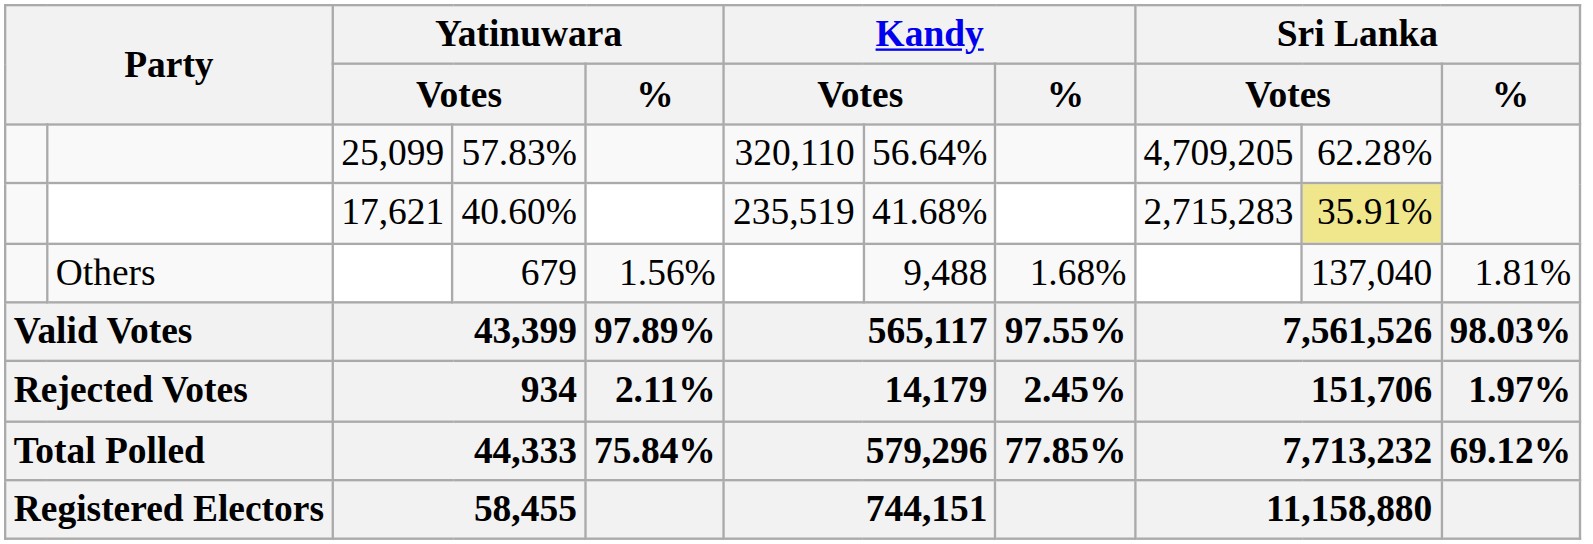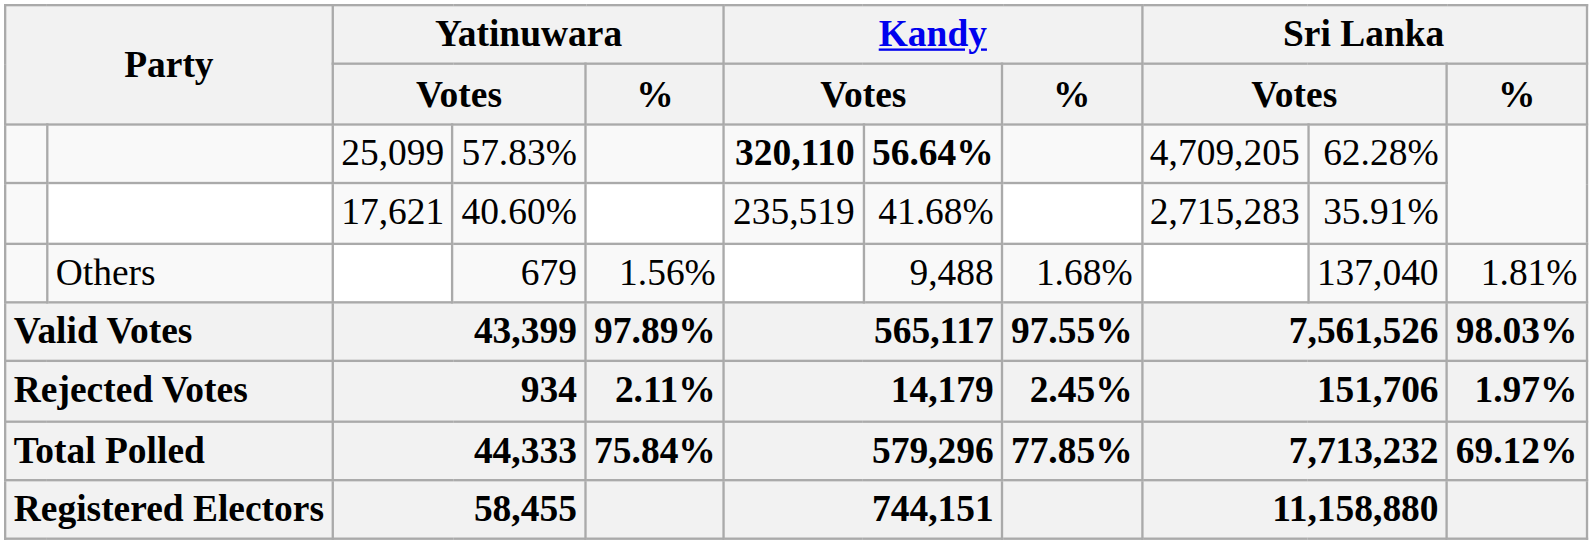(795, 152) normal -> (795, 152) bold
(930, 152) normal -> (933, 152) bold
(1375, 212) khaki background -> (1381, 212) no background
